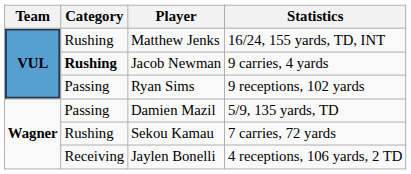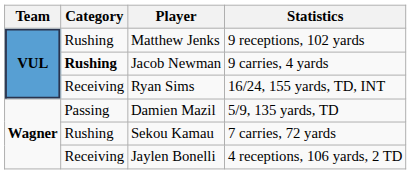(307, 40) 16/24, 155 yards, TD, INT -> (296, 40) 9 receptions, 102 yards
(87, 86) Passing -> (94, 86) Receiving
(296, 86) 9 receptions, 102 yards -> (307, 86) 16/24, 155 yards, TD, INT
